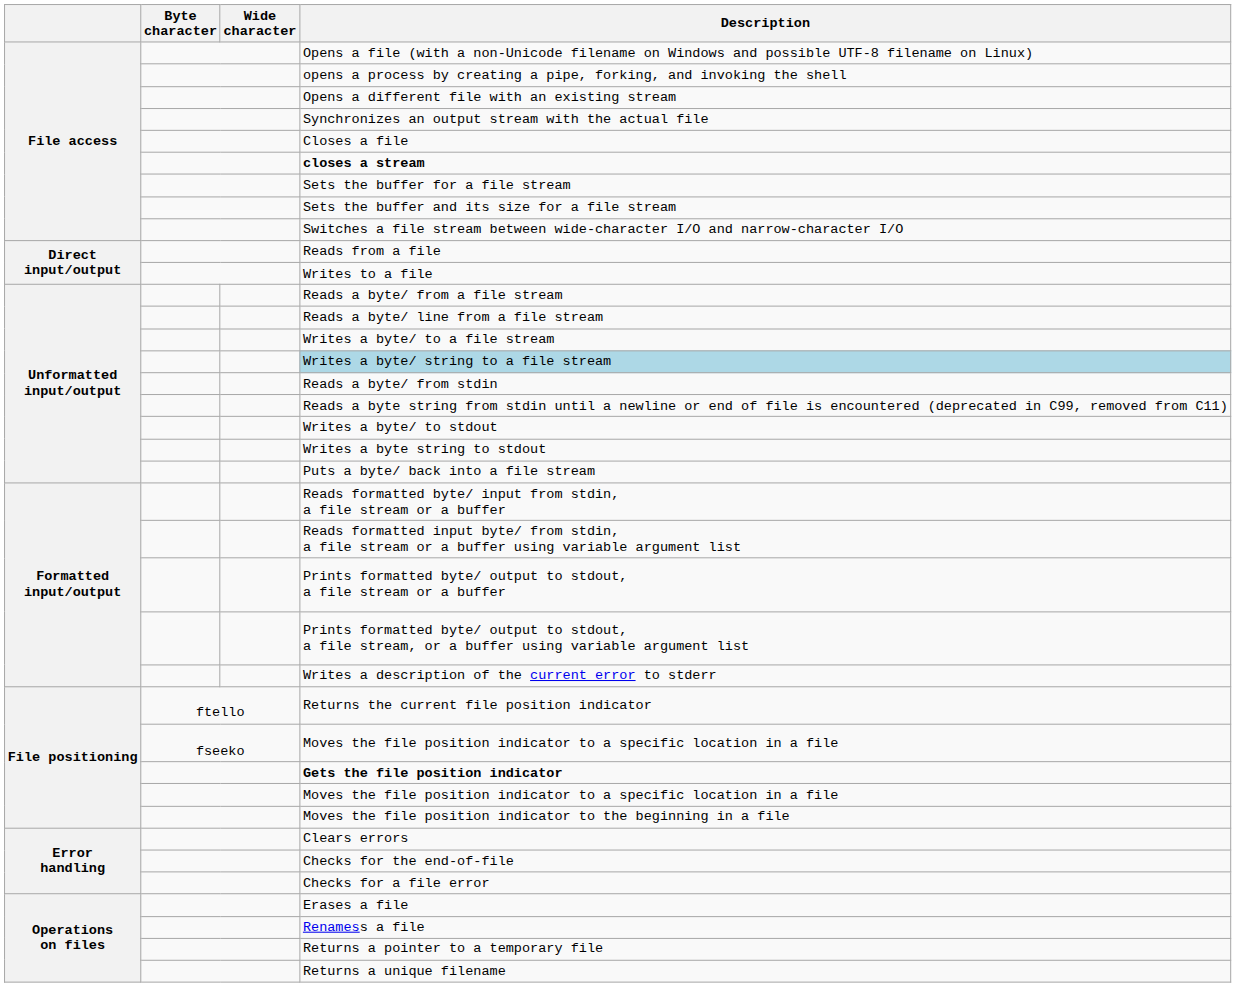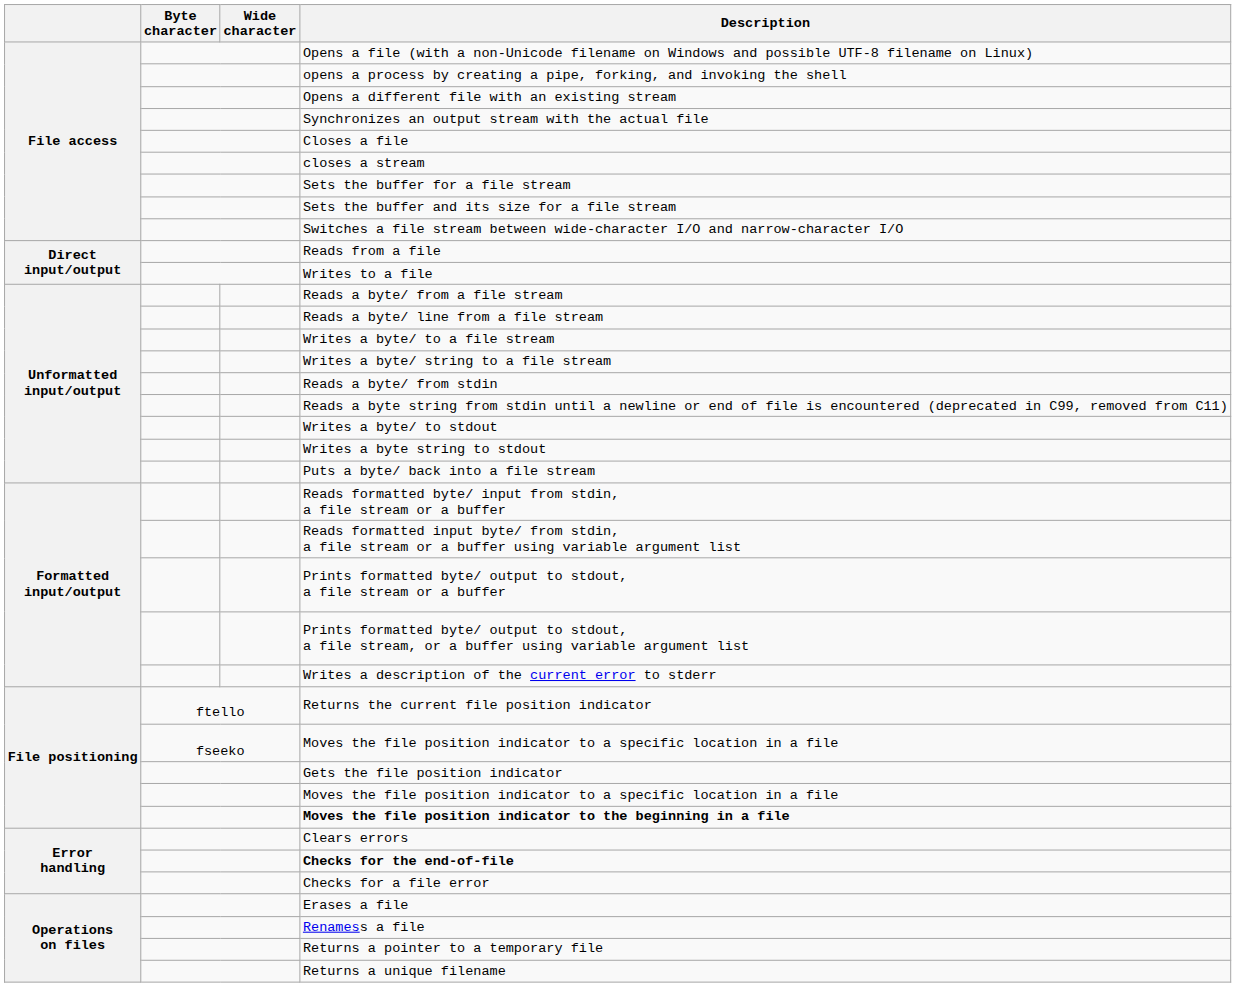(364, 163) bold -> (364, 163) normal
(457, 362) lightblue background -> (457, 362) no background
(433, 773) bold -> (433, 773) normal
(546, 817) normal -> (546, 817) bold
(408, 861) normal -> (408, 861) bold
